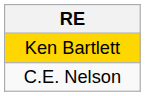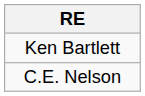(72, 47) gold background -> (72, 47) no background
